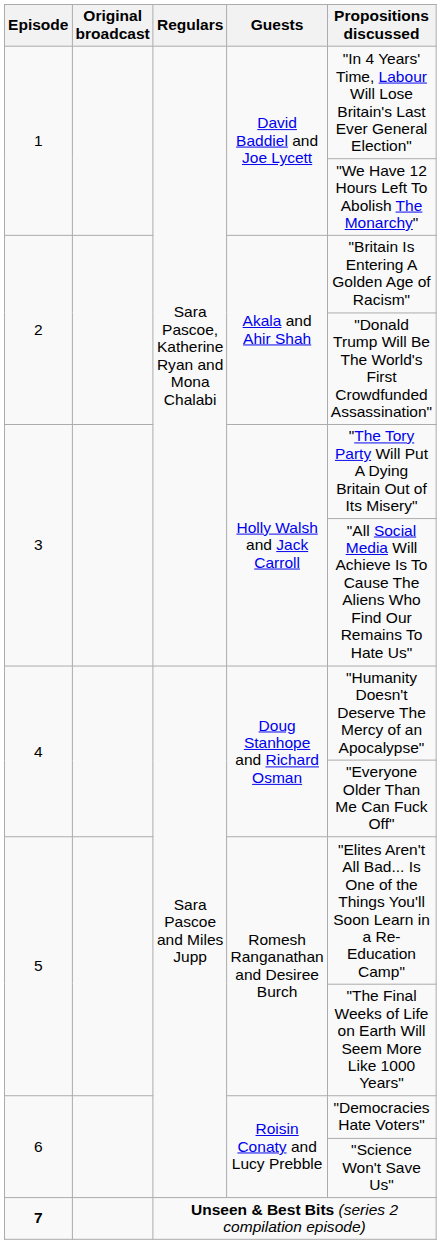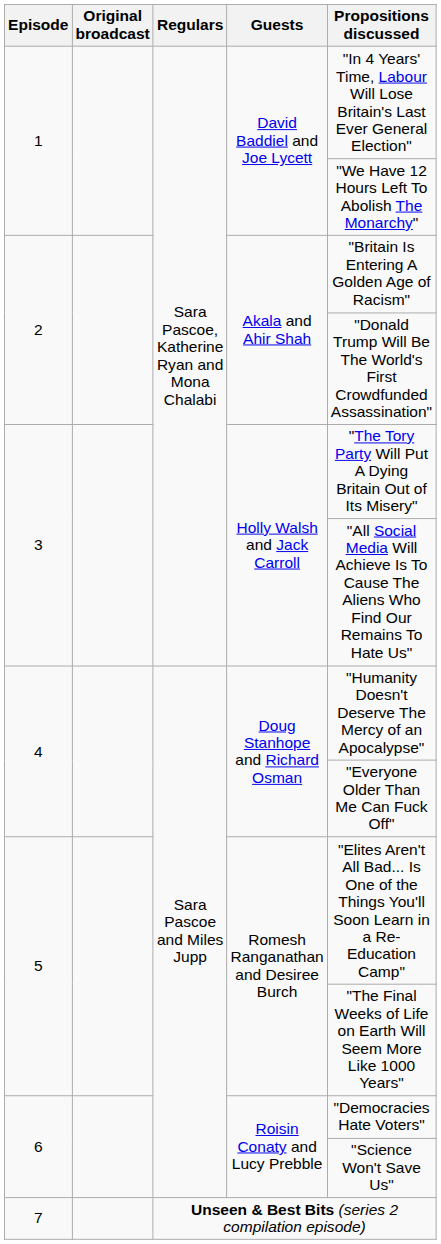(38, 1218) bold -> (38, 1218) normal
